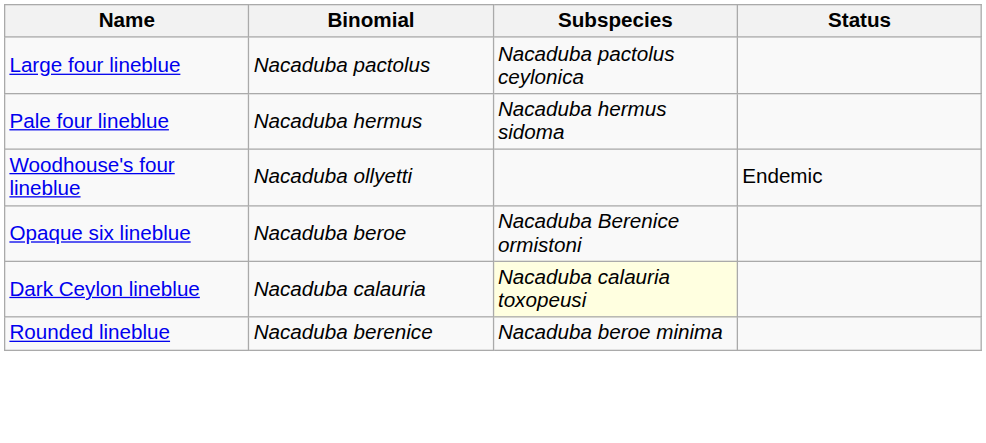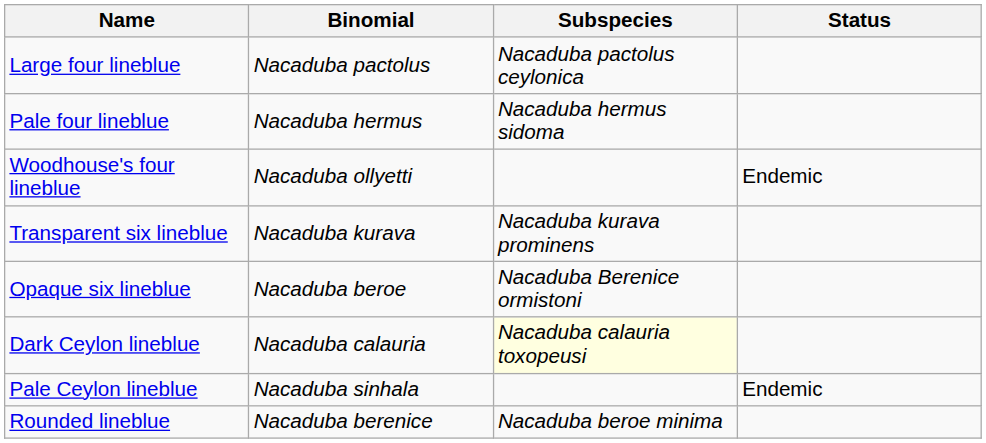+ row: (119, 233)
+ row: (103, 389)
